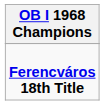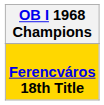(52, 80) no background -> (52, 80) gold background
